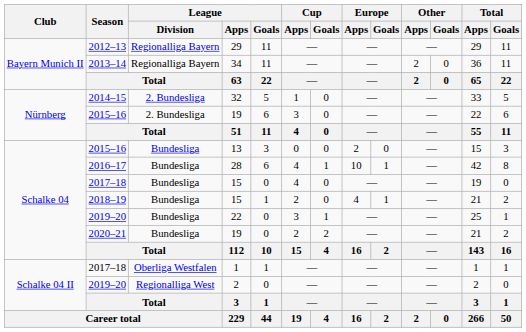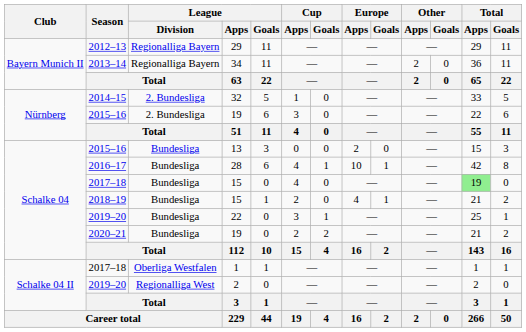(476, 183) no background -> (476, 183) lightgreen background
